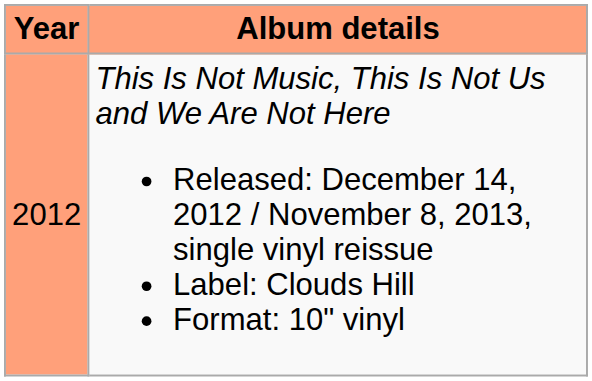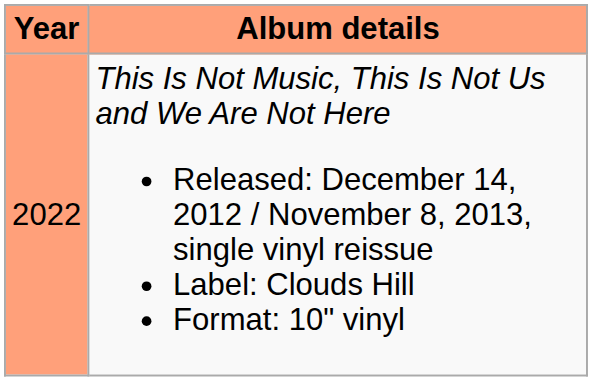(47, 214) 2012 -> (47, 214) 2022
